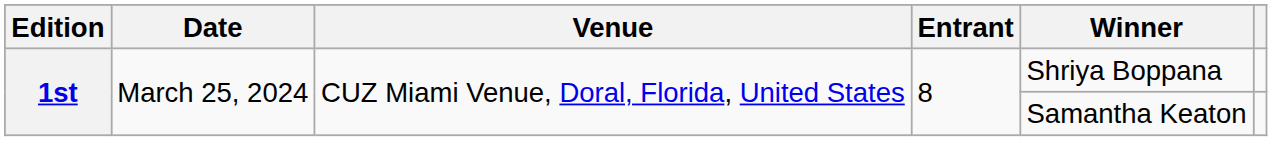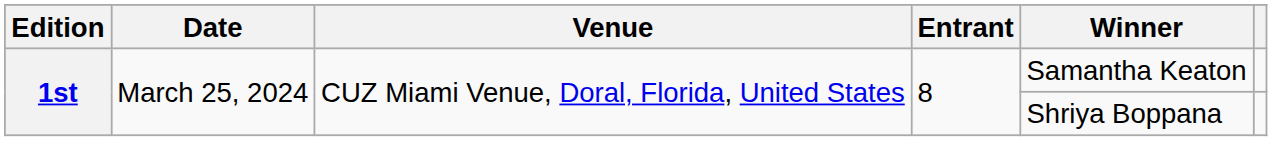(1124, 70) Shriya Boppana -> (1137, 70) Samantha Keaton
(1137, 114) Samantha Keaton -> (1124, 114) Shriya Boppana
